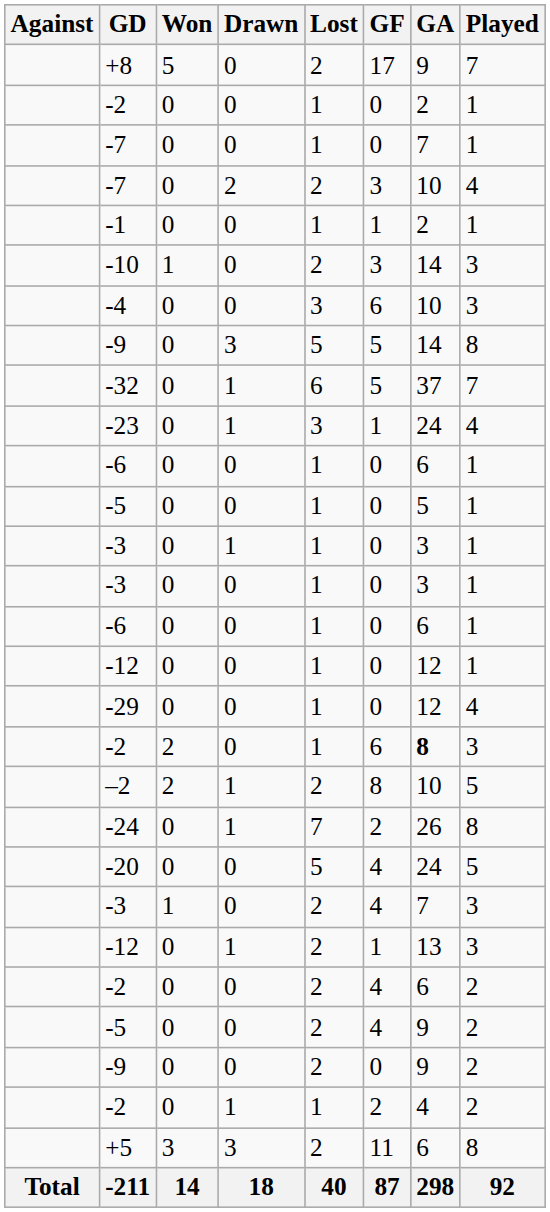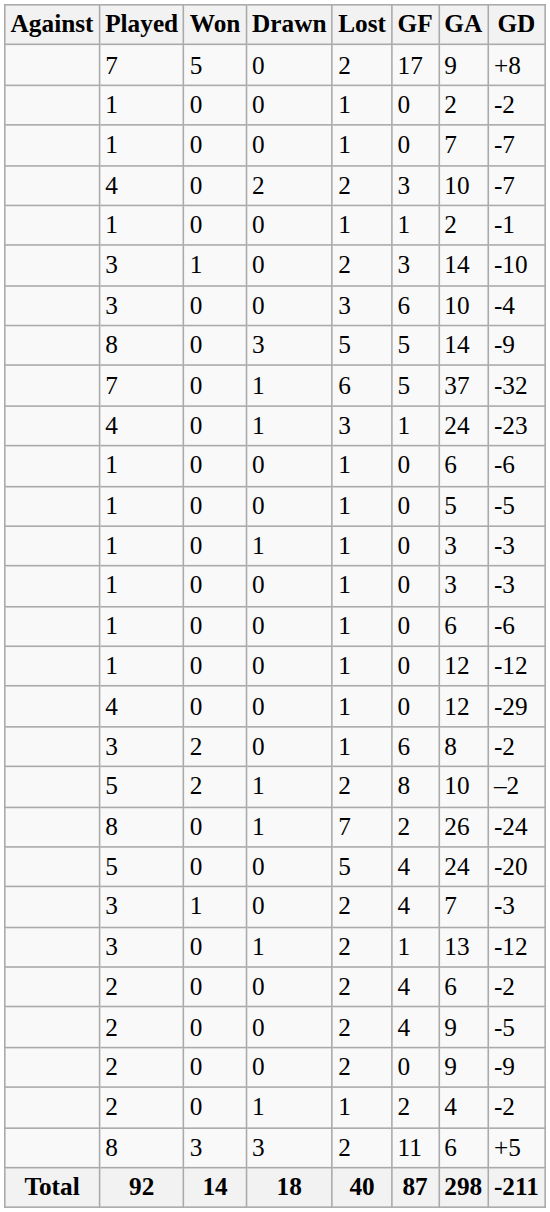columns swapped: (502, 24) <-> (128, 24)
(423, 746) bold -> (451, 746) normal
